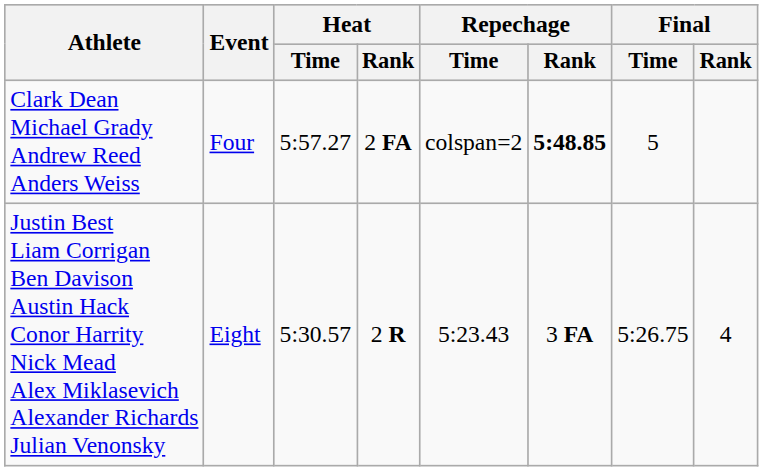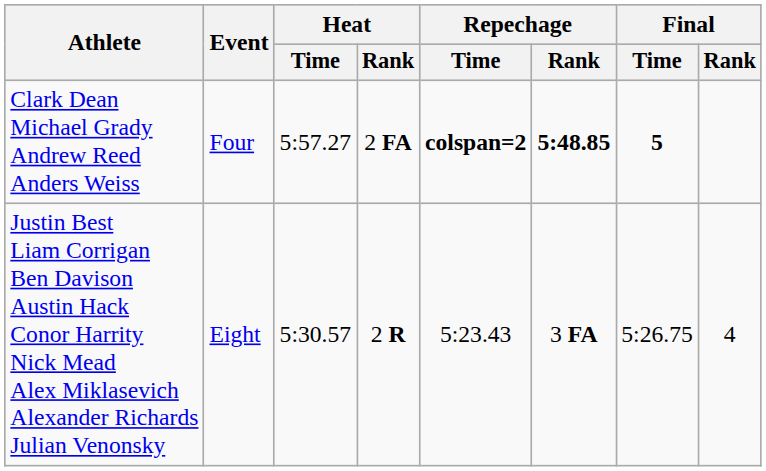(474, 141) normal -> (476, 141) bold
(653, 141) normal -> (657, 141) bold
